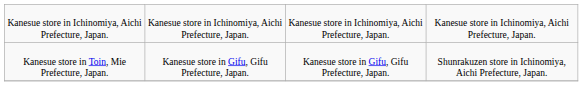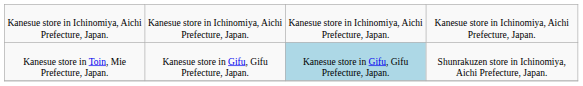(356, 67) no background -> (356, 67) lightblue background
